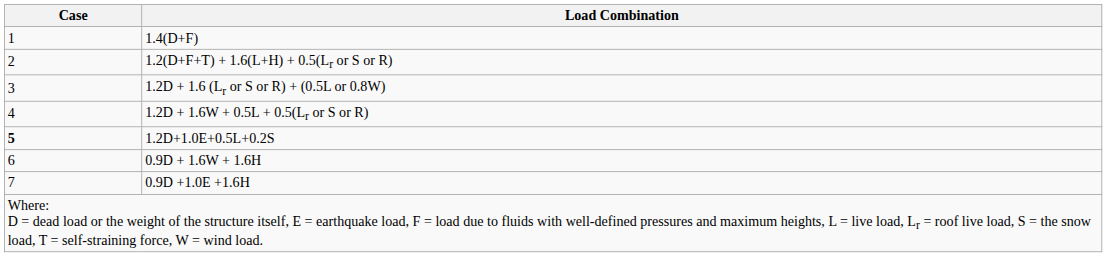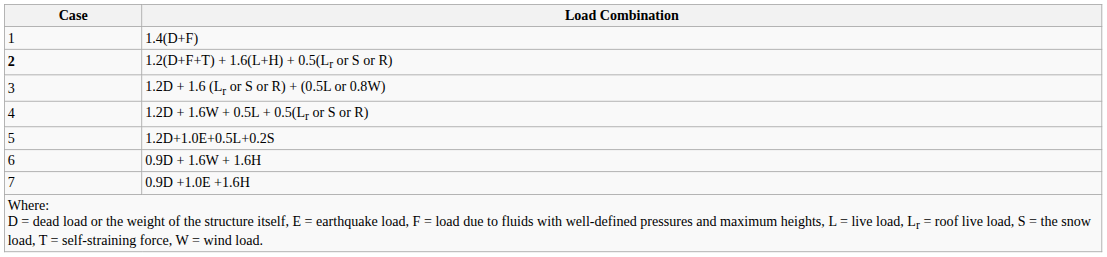(11, 62) normal -> (11, 62) bold
(11, 138) bold -> (11, 138) normal
